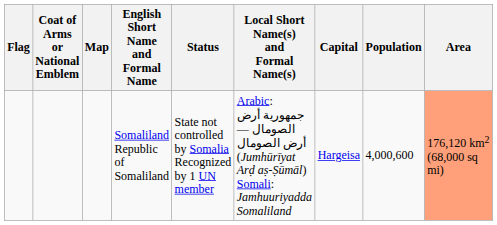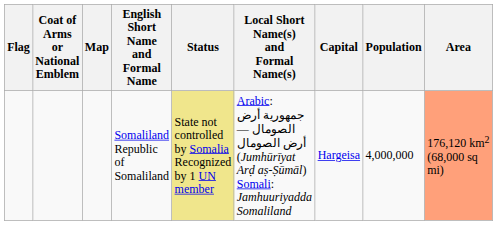(203, 155) no background -> (203, 155) khaki background
(390, 155) 4,000,600 -> (390, 155) 4,000,000
